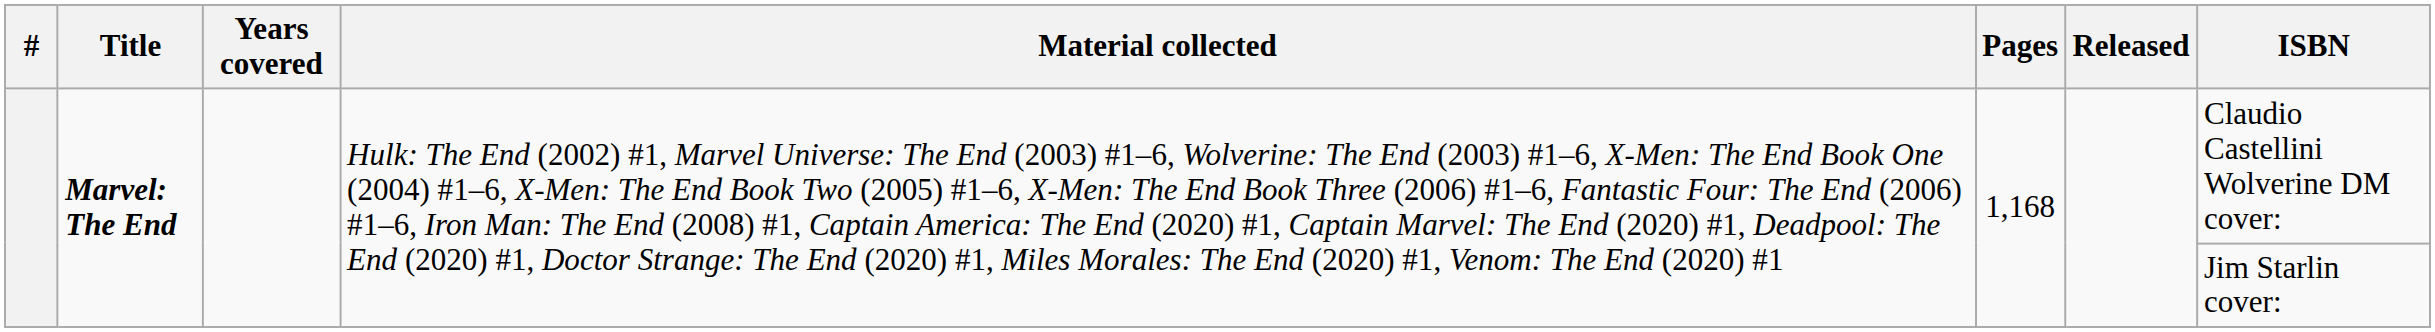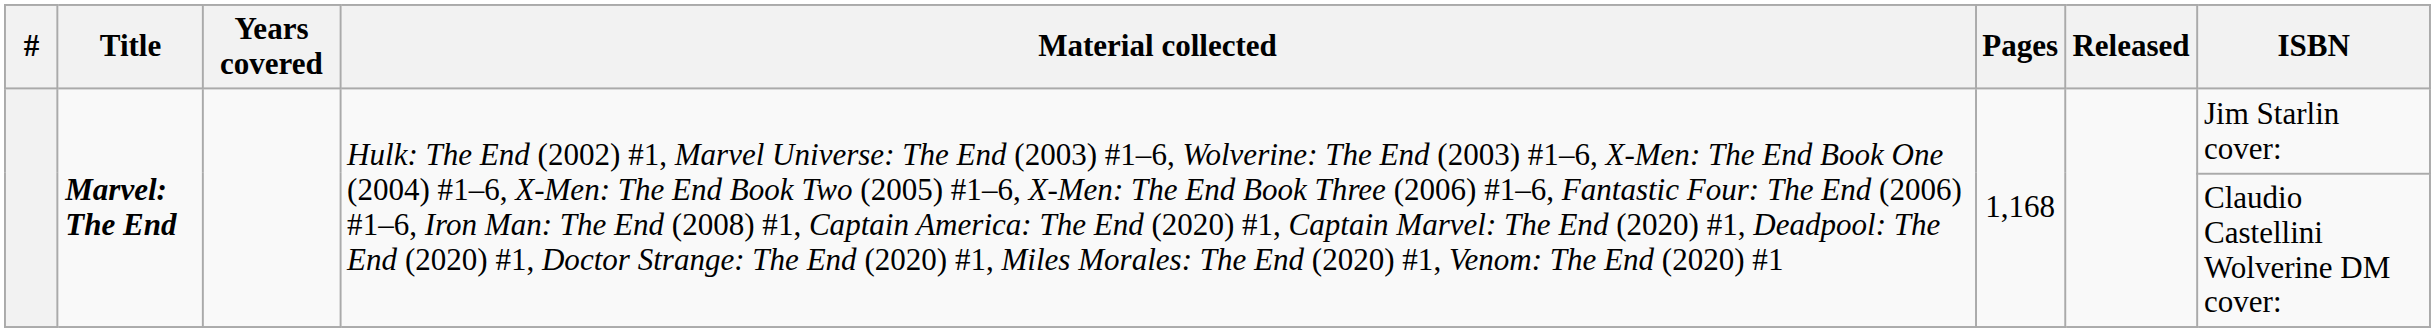(2297, 165) Claudio Castellini Wolverine DM cover: -> (2272, 130) Jim Starlin cover:
(2272, 284) Jim Starlin cover: -> (2297, 249) Claudio Castellini Wolverine DM cover:
